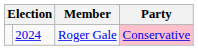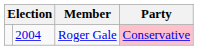(28, 34) 2024 -> (28, 34) 2004
